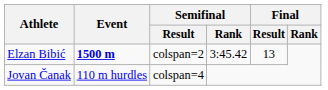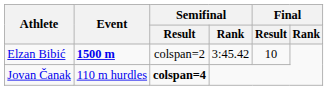(269, 54) 13 -> (271, 54) 10
(178, 75) normal -> (179, 75) bold
